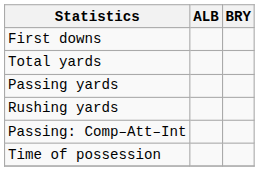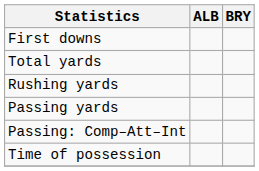rows swapped: (63, 109) <-> (63, 86)
